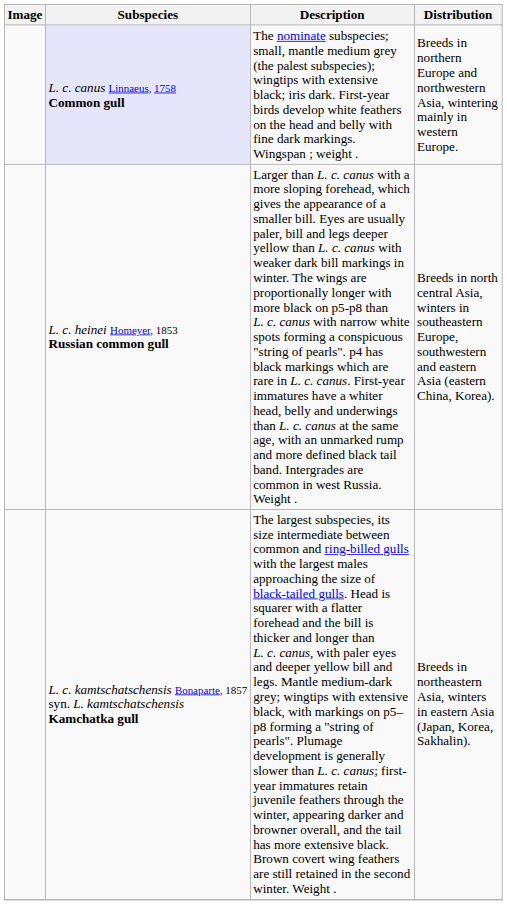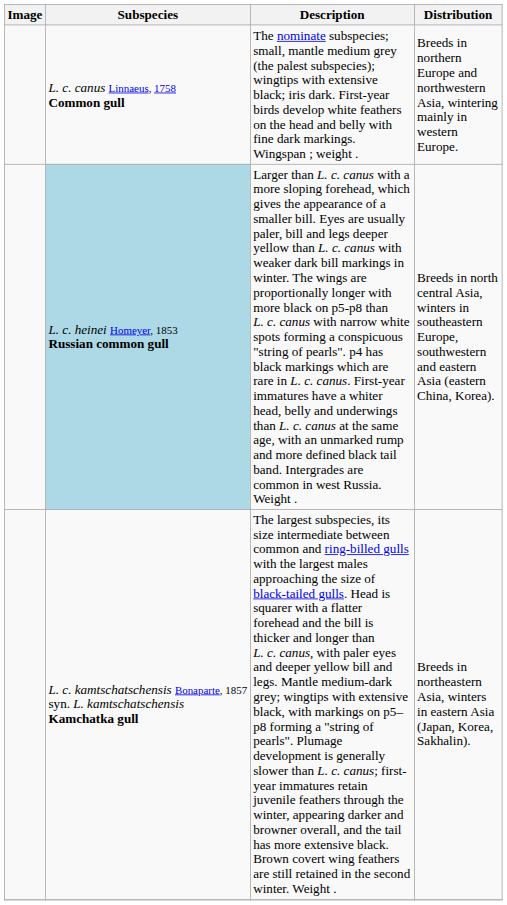(112, 94) lavender background -> (112, 94) no background
(113, 336) no background -> (113, 336) lightblue background
